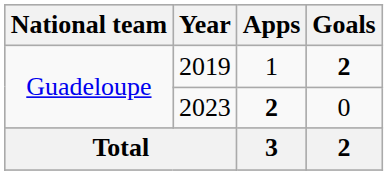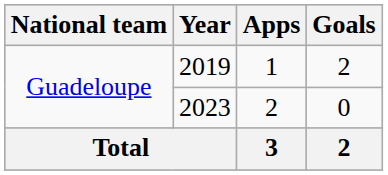(344, 66) bold -> (344, 66) normal
(272, 107) bold -> (272, 107) normal
